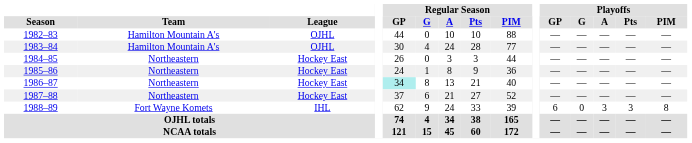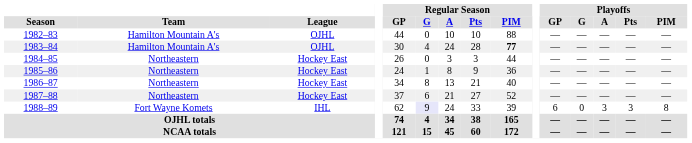(511, 46) normal -> (511, 46) bold
(399, 83) paleturquoise background -> (399, 83) no background
(427, 107) no background -> (427, 107) lavender background
